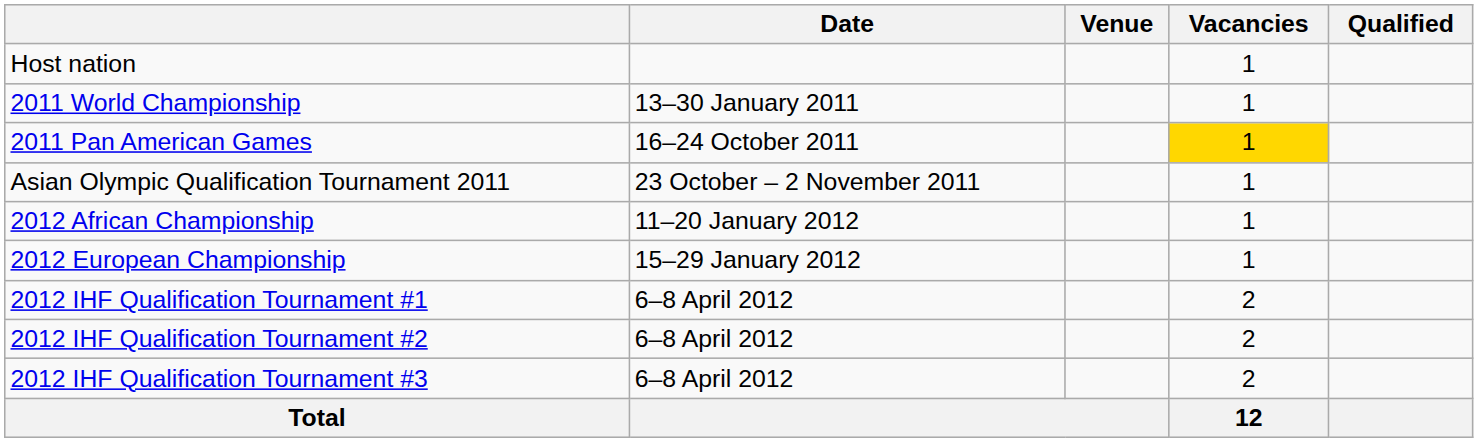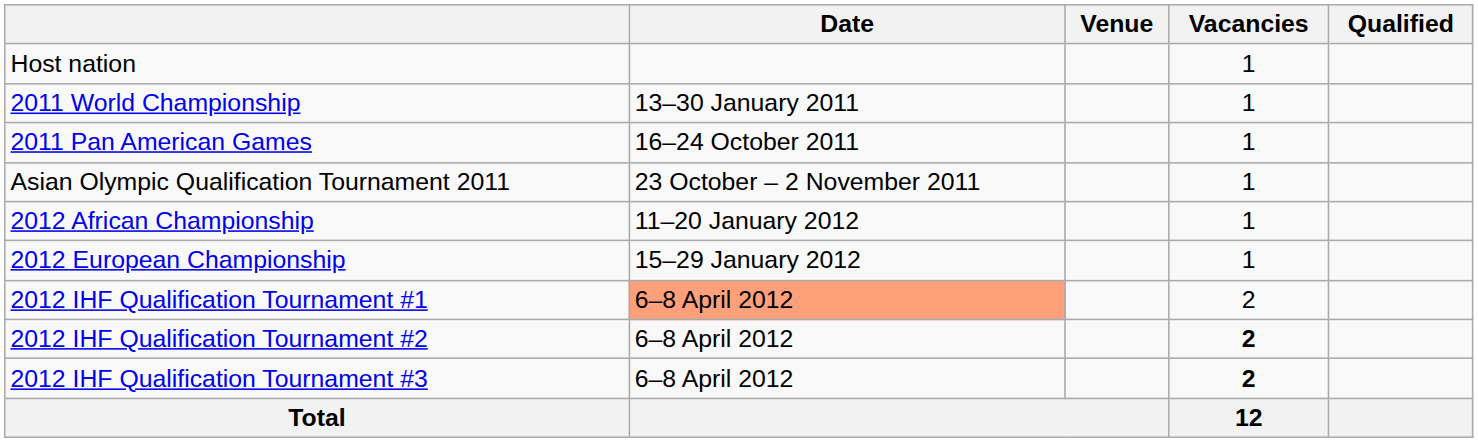(1249, 142) gold background -> (1249, 142) no background
(714, 299) no background -> (714, 299) lightsalmon background
(1249, 338) normal -> (1249, 338) bold
(1249, 378) normal -> (1249, 378) bold
